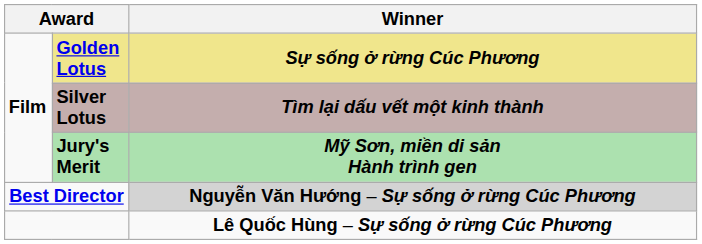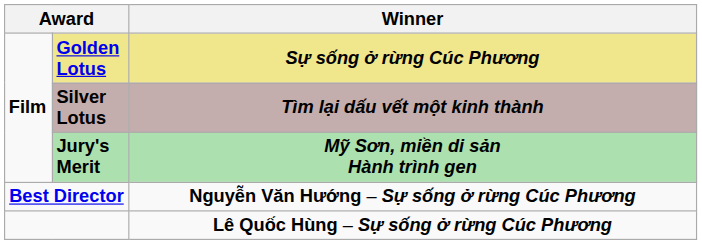(412, 196) lightgrey background -> (412, 196) no background
